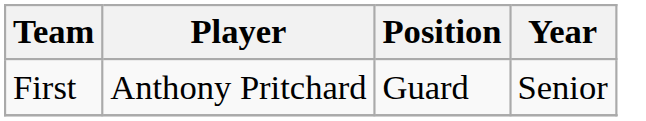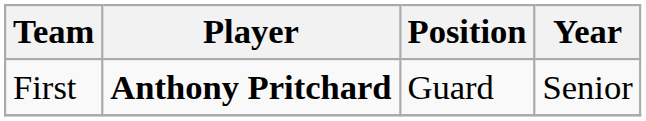(238, 86) normal -> (251, 86) bold
